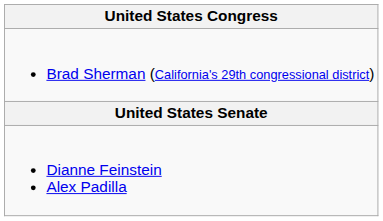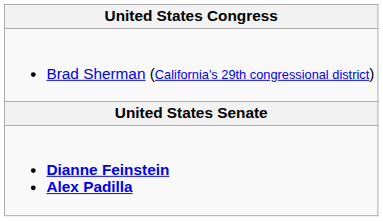(191, 179) normal -> (191, 179) bold
